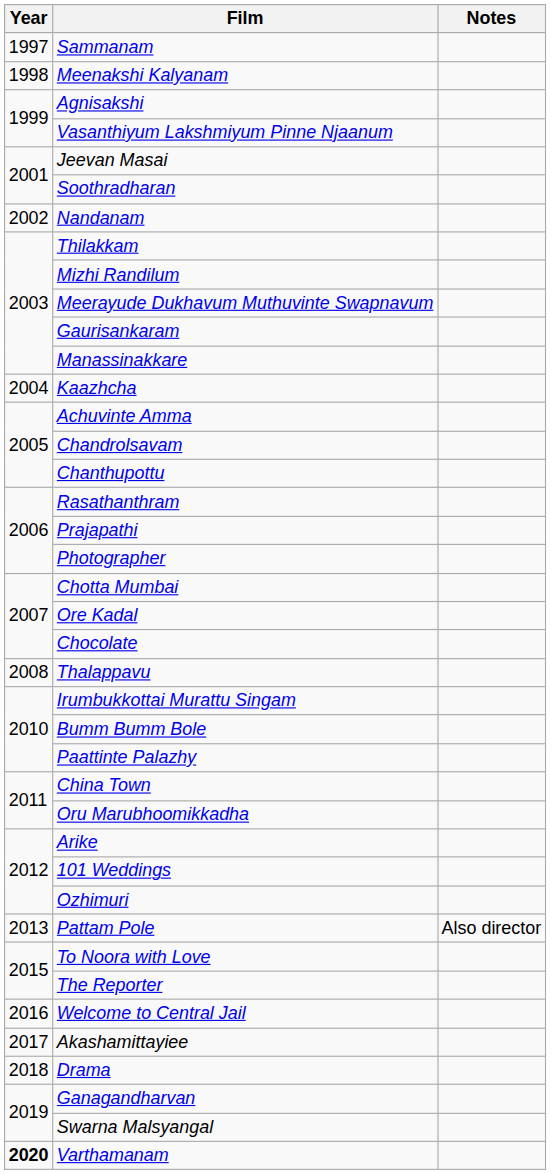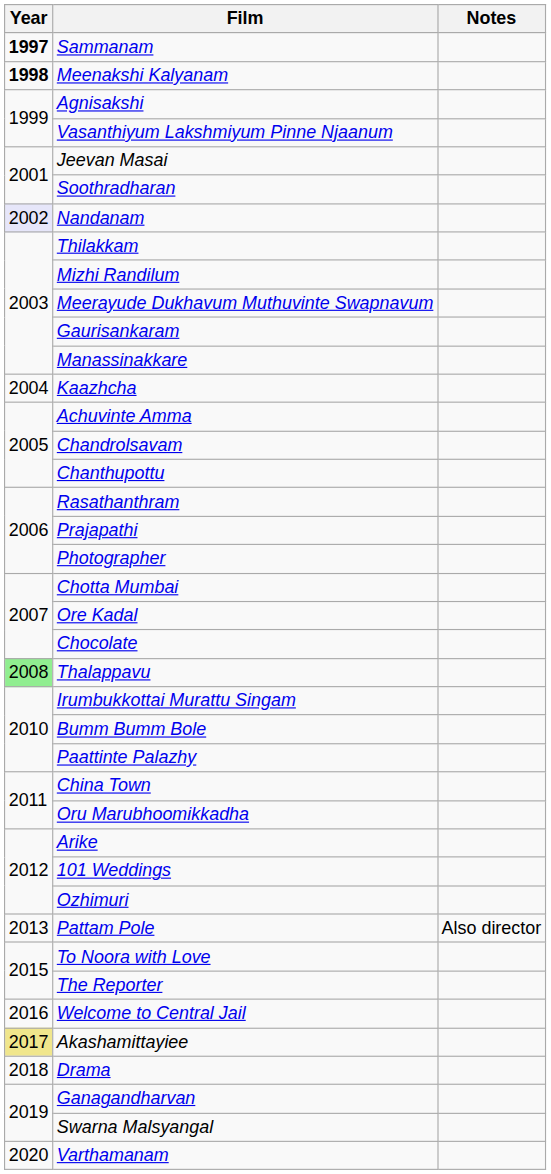(29, 47) normal -> (29, 47) bold
(29, 75) normal -> (29, 75) bold
(29, 217) no background -> (29, 217) lavender background
(29, 672) no background -> (29, 672) lightgreen background
(29, 1041) no background -> (29, 1041) khaki background
(29, 1155) bold -> (29, 1155) normal
